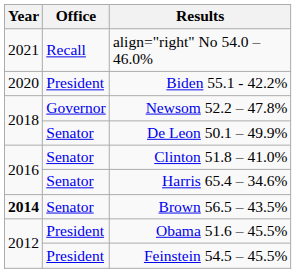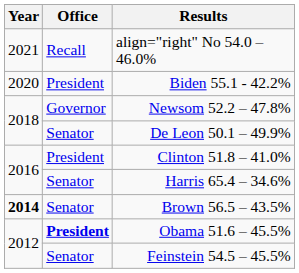(70, 157) Senator -> (75, 157) President
(75, 231) normal -> (78, 231) bold
(75, 255) President -> (70, 255) Senator
